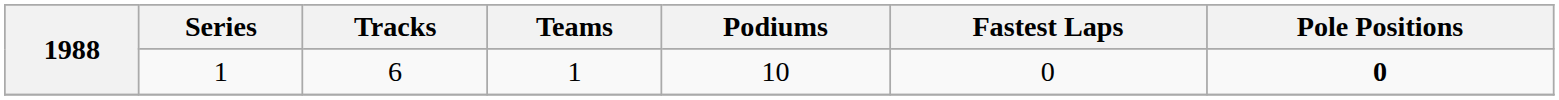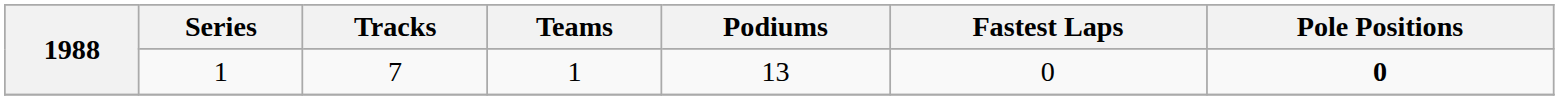(395, 71) 6 -> (395, 71) 7
(776, 71) 10 -> (776, 71) 13
